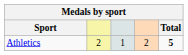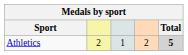(171, 43) no background -> (171, 43) lightgrey background
